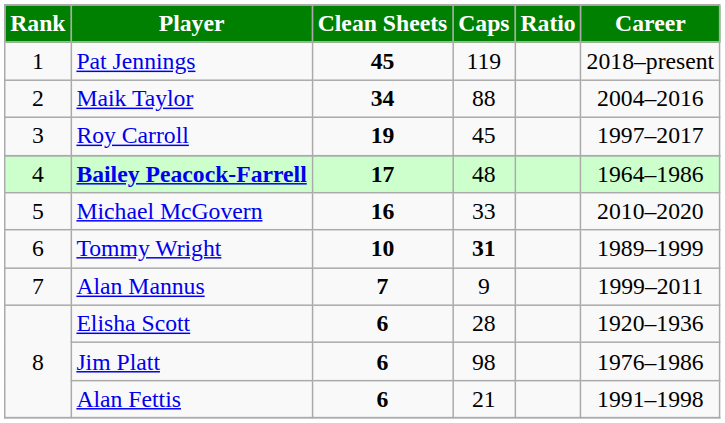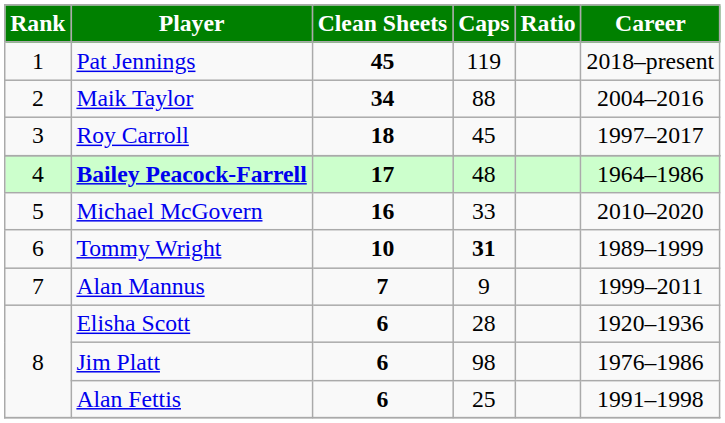(382, 135) 19 -> (382, 135) 18
(484, 398) 21 -> (484, 398) 25
